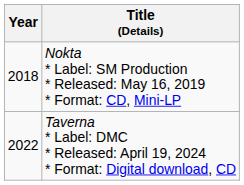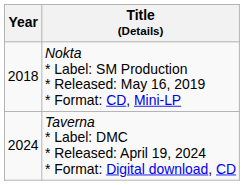(23, 145) 2022 -> (23, 145) 2024
